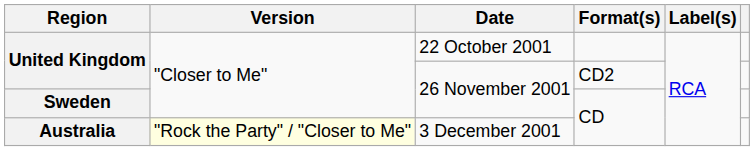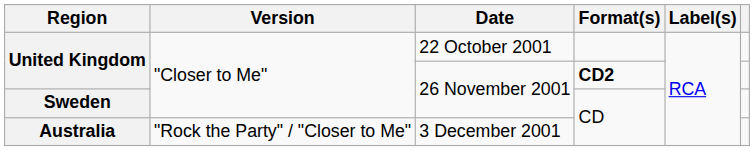(596, 74) normal -> (596, 74) bold
(283, 131) lightyellow background -> (283, 131) no background
